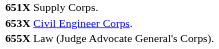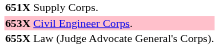(69, 23) no background -> (69, 23) pink background
